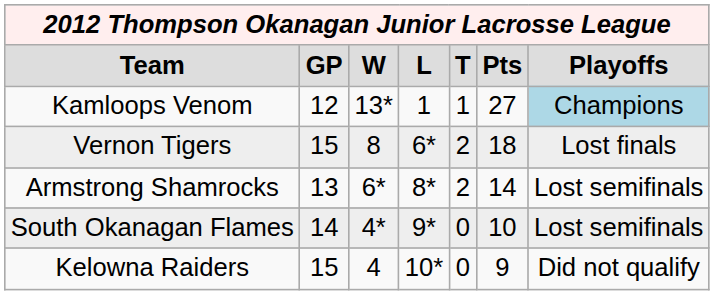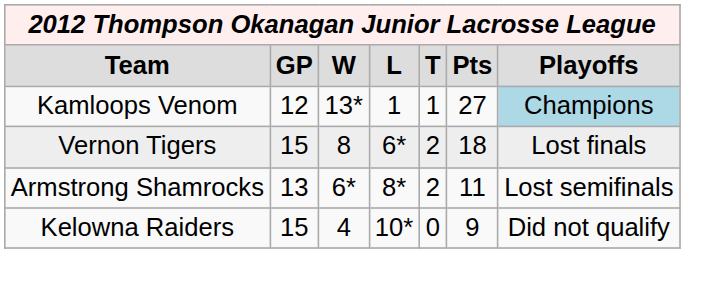(502, 187) 14 -> (472, 187) 11
- row: (152, 227)
